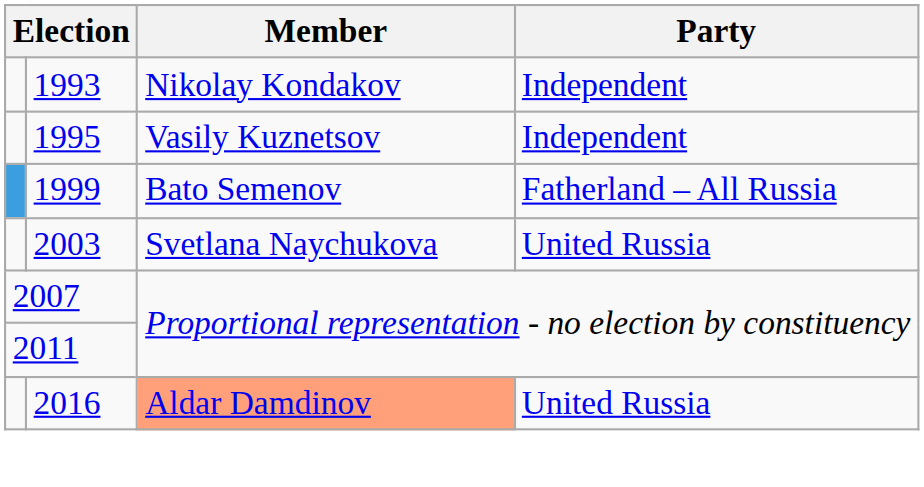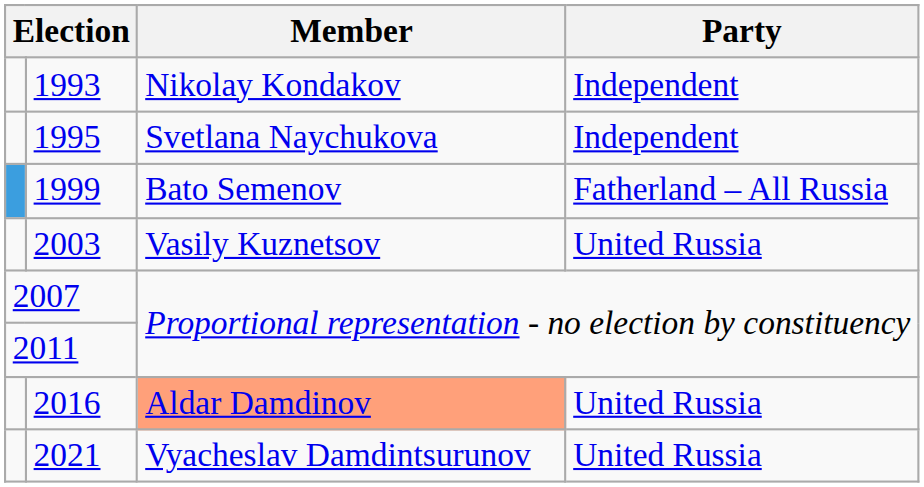(263, 137) Vasily Kuznetsov -> (291, 137) Svetlana Naychukova
(291, 243) Svetlana Naychukova -> (263, 243) Vasily Kuznetsov
+ row: (67, 455)
